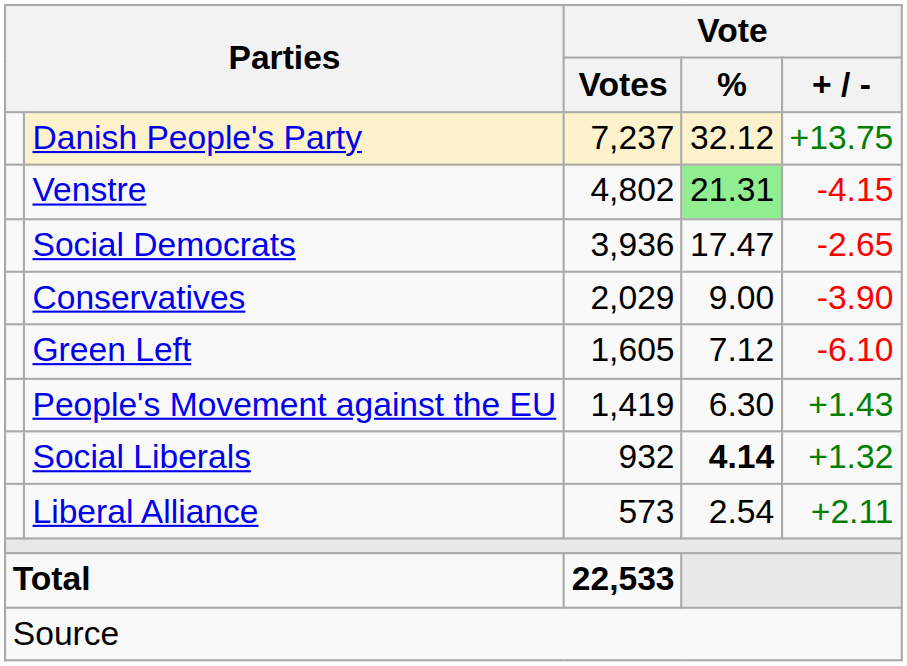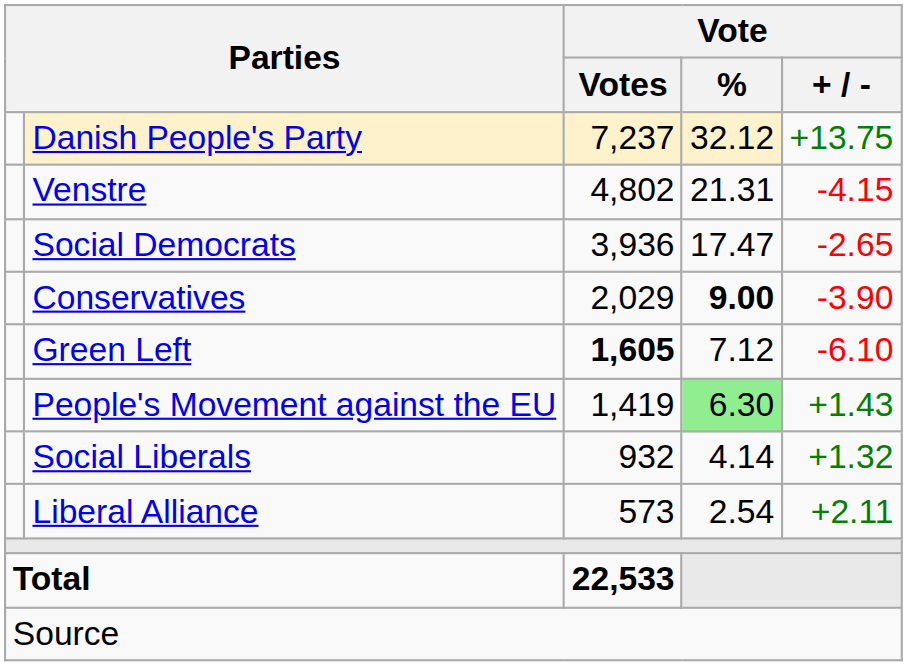(732, 191) lightgreen background -> (732, 191) no background
(741, 297) normal -> (741, 297) bold
(632, 350) normal -> (632, 350) bold
(741, 404) no background -> (741, 404) lightgreen background
(741, 457) bold -> (741, 457) normal
